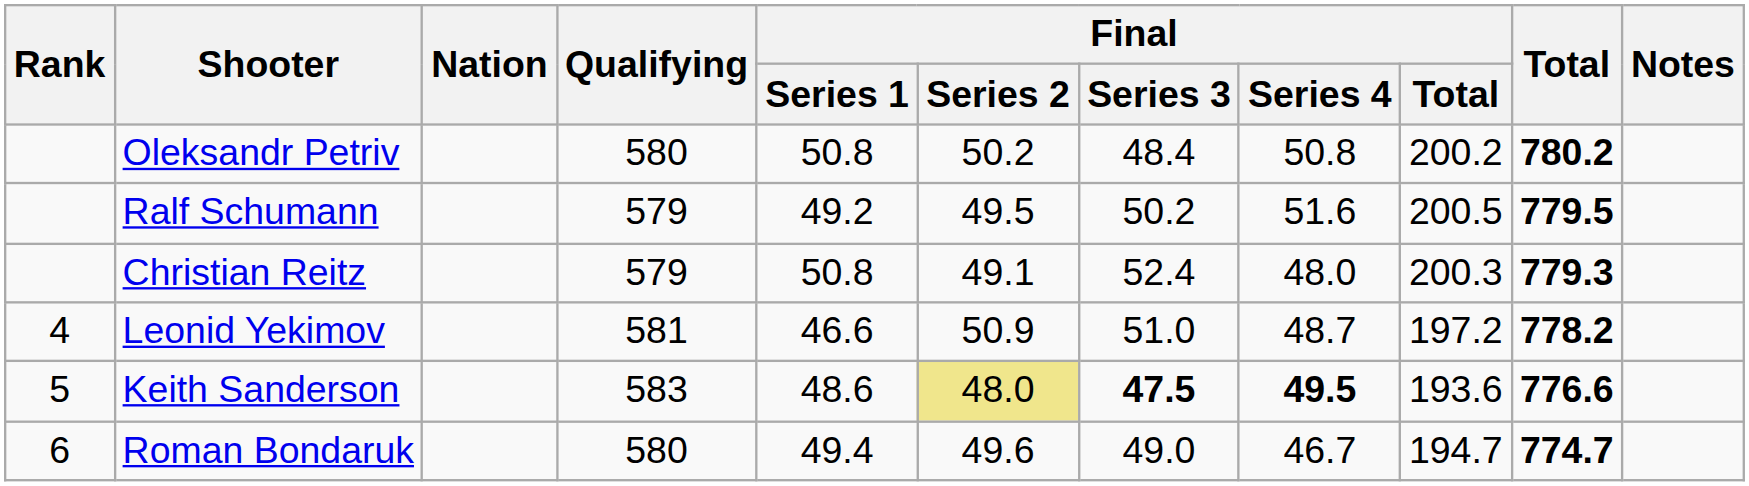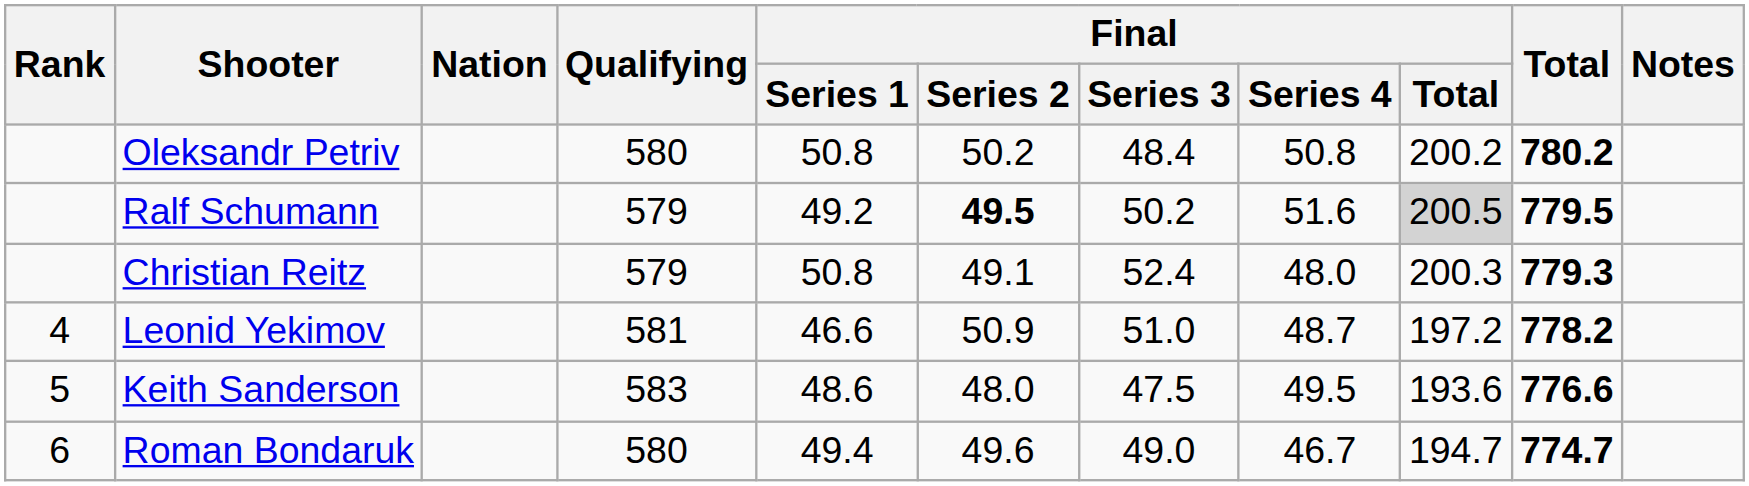(998, 212) normal -> (998, 212) bold
(1456, 212) no background -> (1456, 212) lightgrey background
(998, 390) khaki background -> (998, 390) no background
(1159, 390) bold -> (1159, 390) normal
(1320, 390) bold -> (1320, 390) normal
